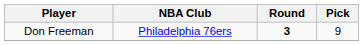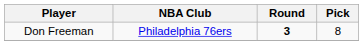(338, 31) 9 -> (338, 31) 8
